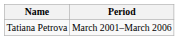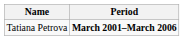(122, 27) normal -> (124, 27) bold
